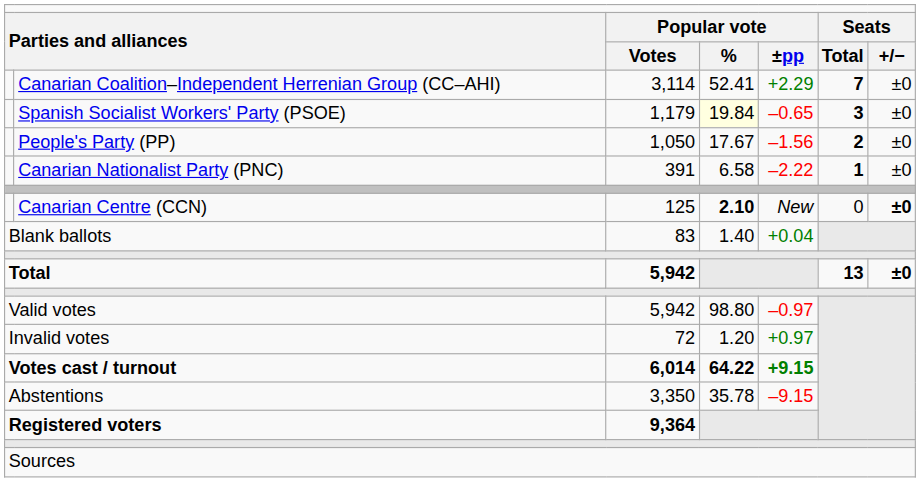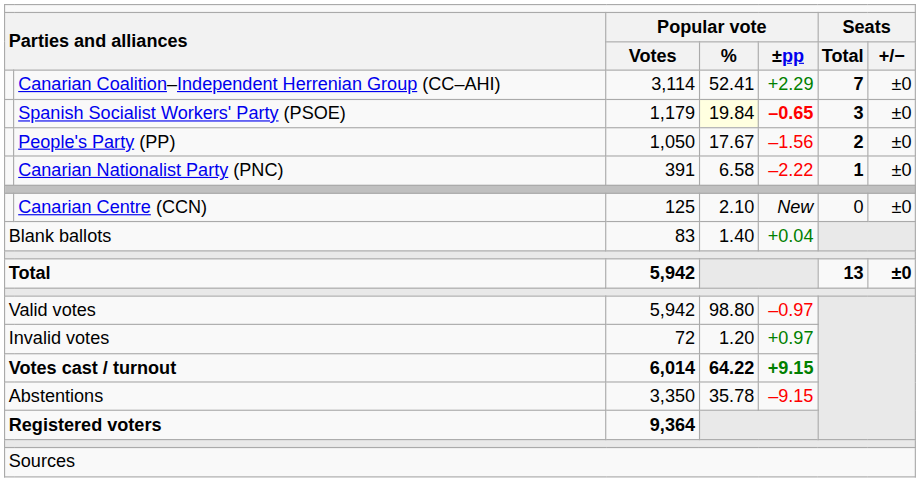(791, 113) normal -> (791, 113) bold
(737, 207) bold -> (737, 207) normal
(902, 207) bold -> (902, 207) normal
